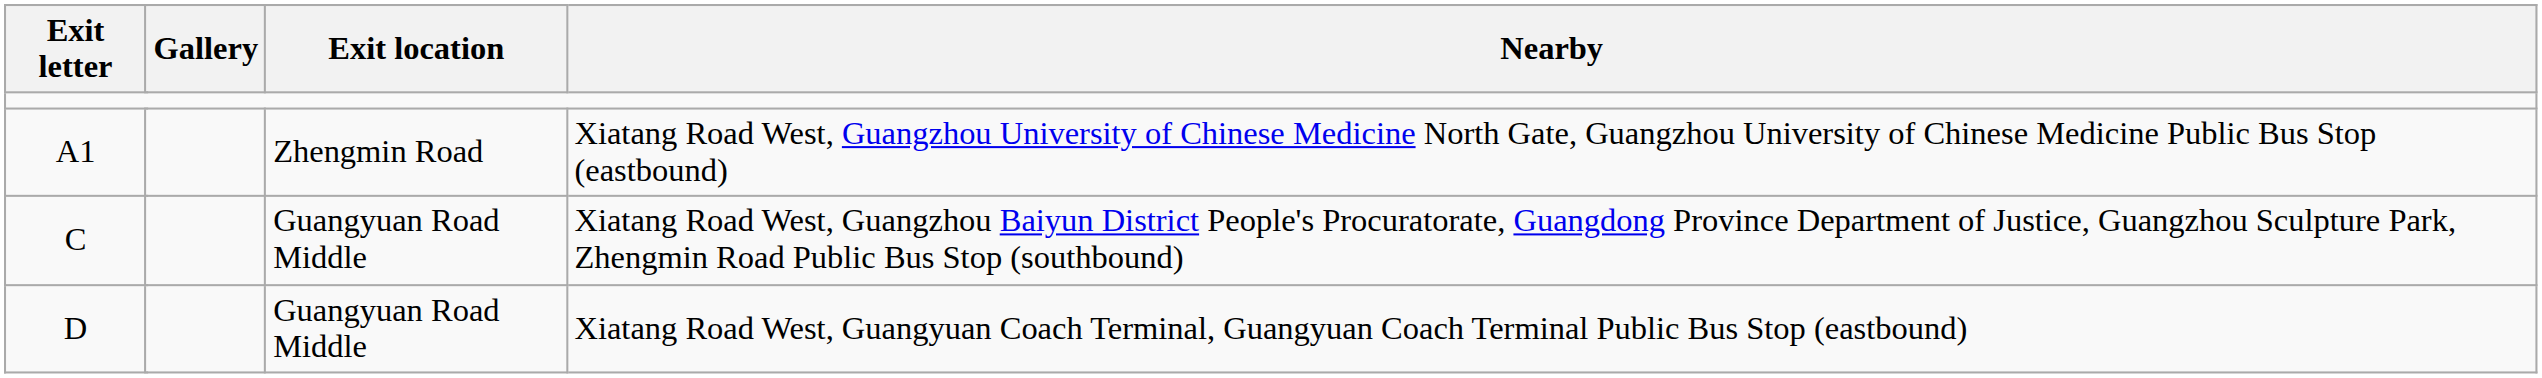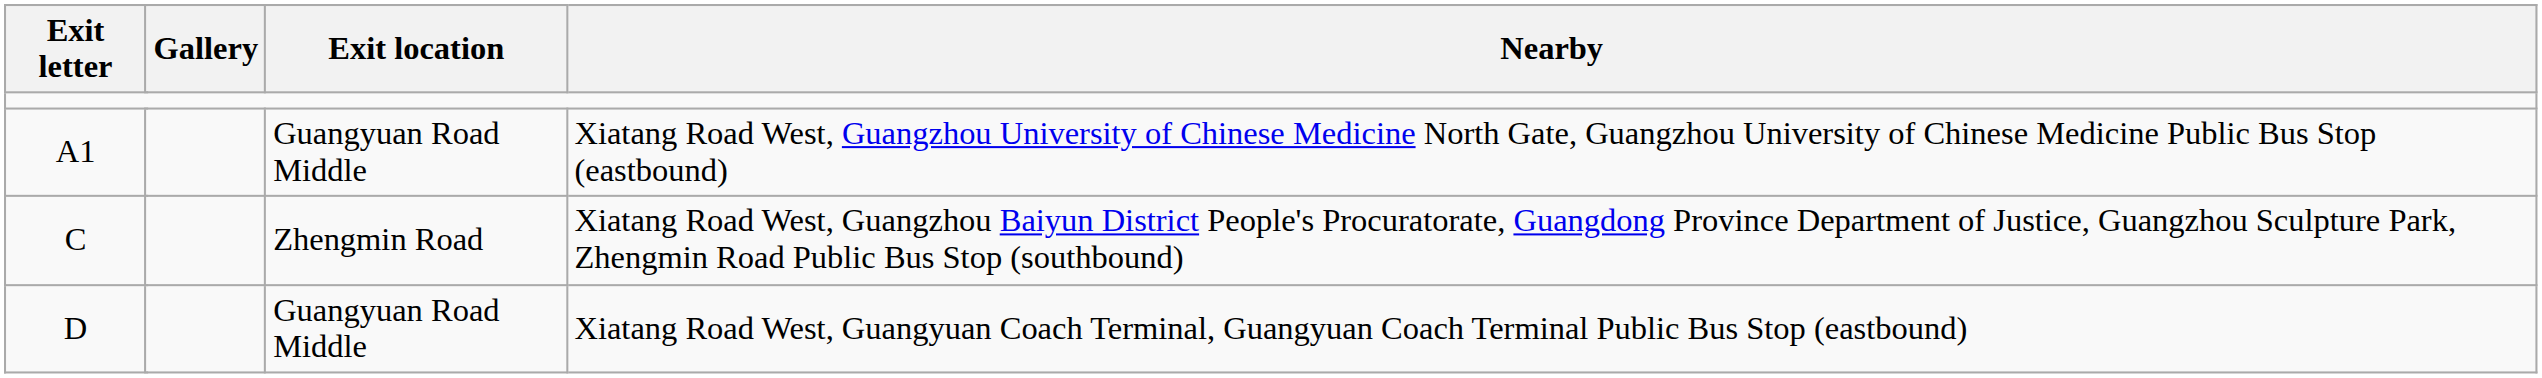(378, 151) Zhengmin Road -> (386, 151) Guangyuan Road Middle
(386, 239) Guangyuan Road Middle -> (378, 239) Zhengmin Road
